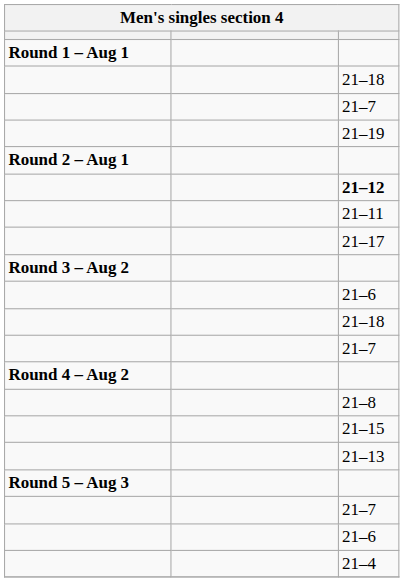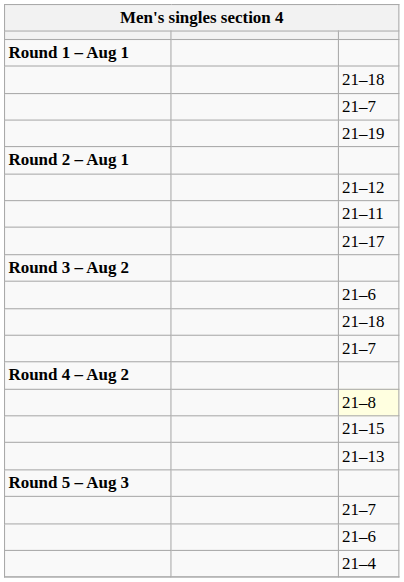(363, 187) bold -> (363, 187) normal
(359, 402) no background -> (359, 402) lightyellow background
